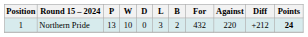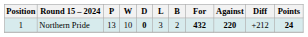(144, 24) normal -> (144, 24) bold
(200, 24) normal -> (200, 24) bold
(230, 24) normal -> (230, 24) bold
